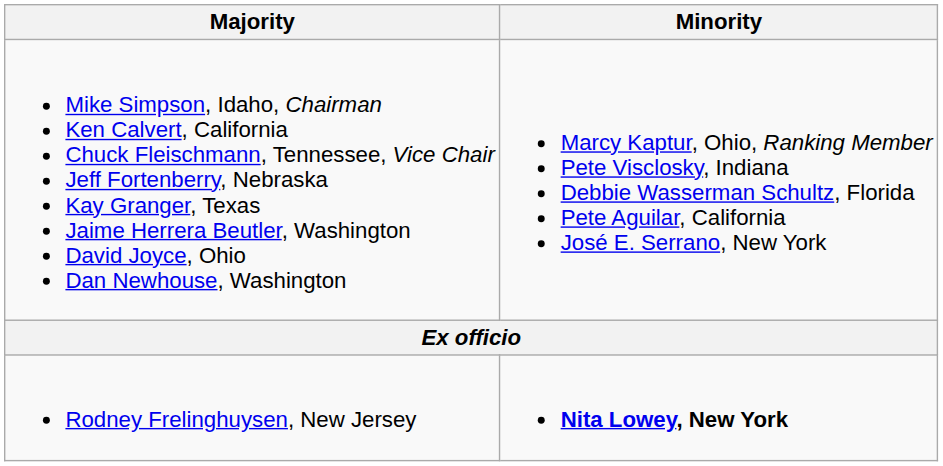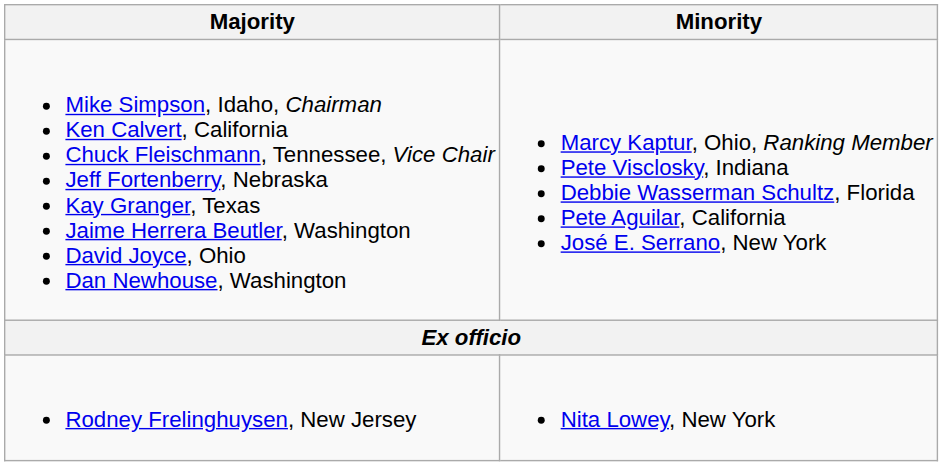(719, 420) bold -> (719, 420) normal
